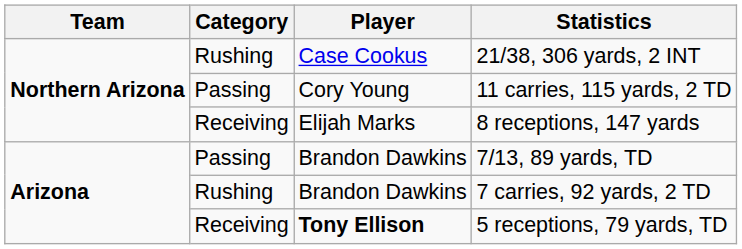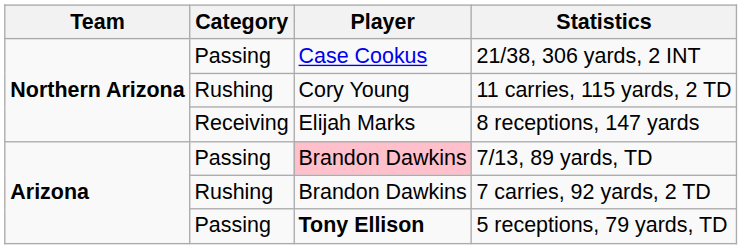(234, 55) Rushing -> (233, 55) Passing
(233, 89) Passing -> (234, 89) Rushing
(383, 157) no background -> (383, 157) pink background
(242, 225) Receiving -> (233, 225) Passing
